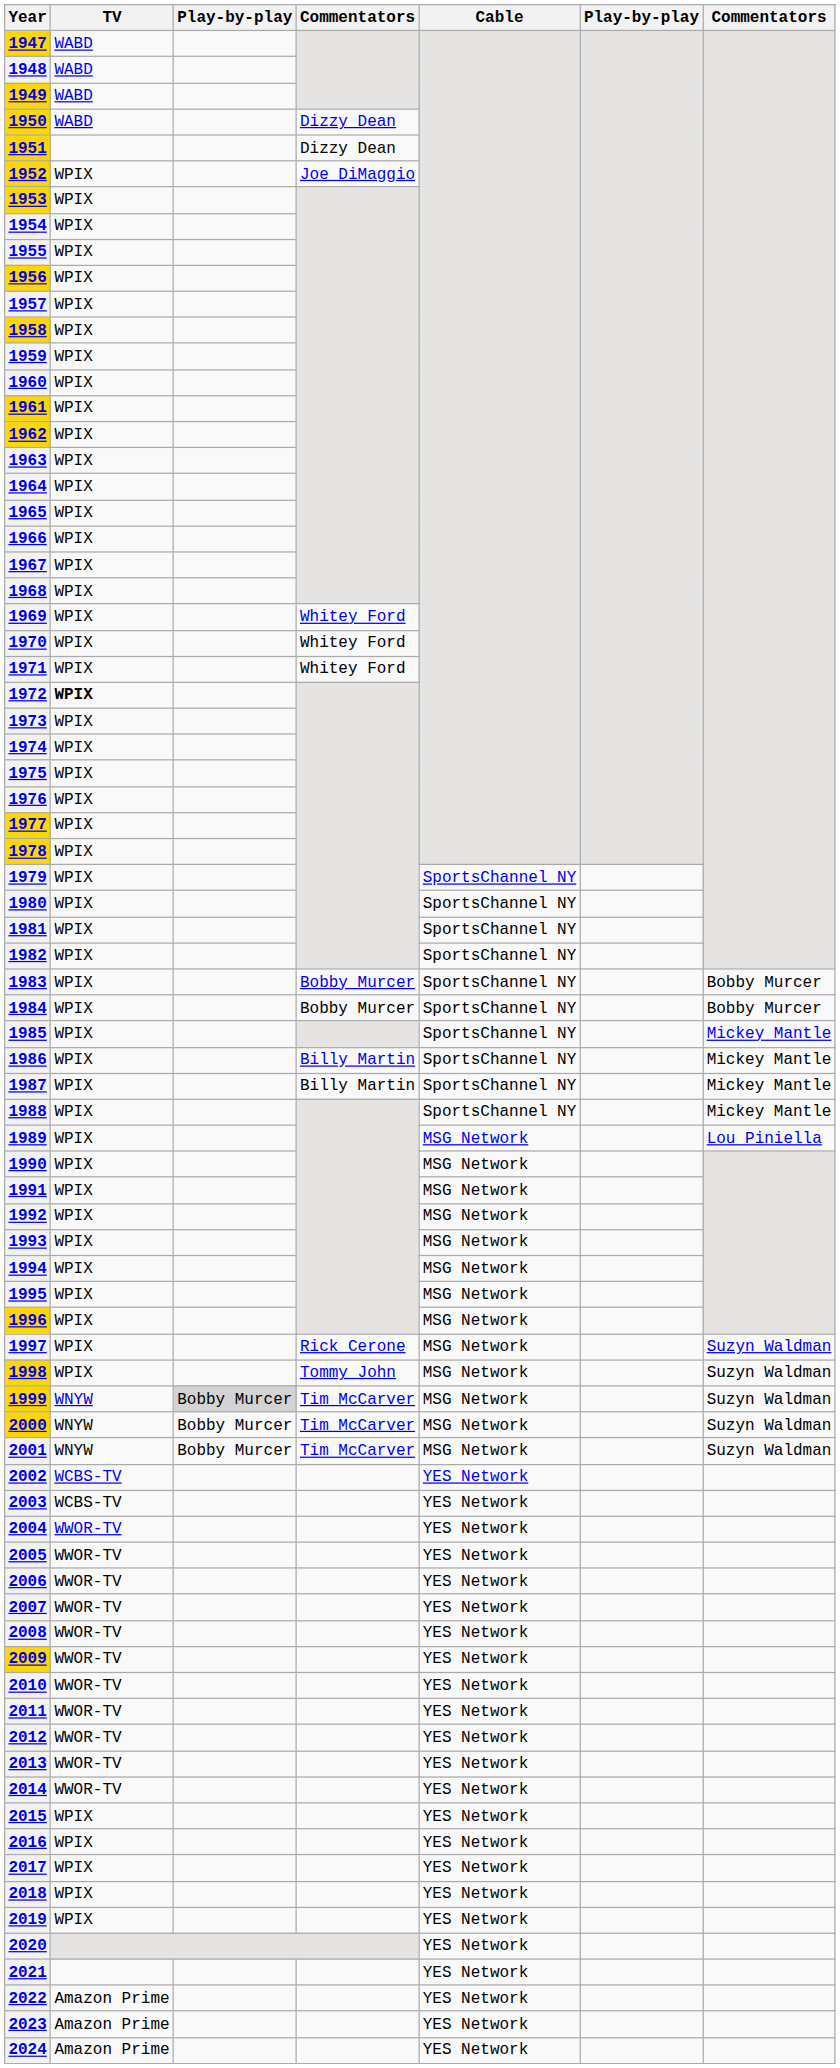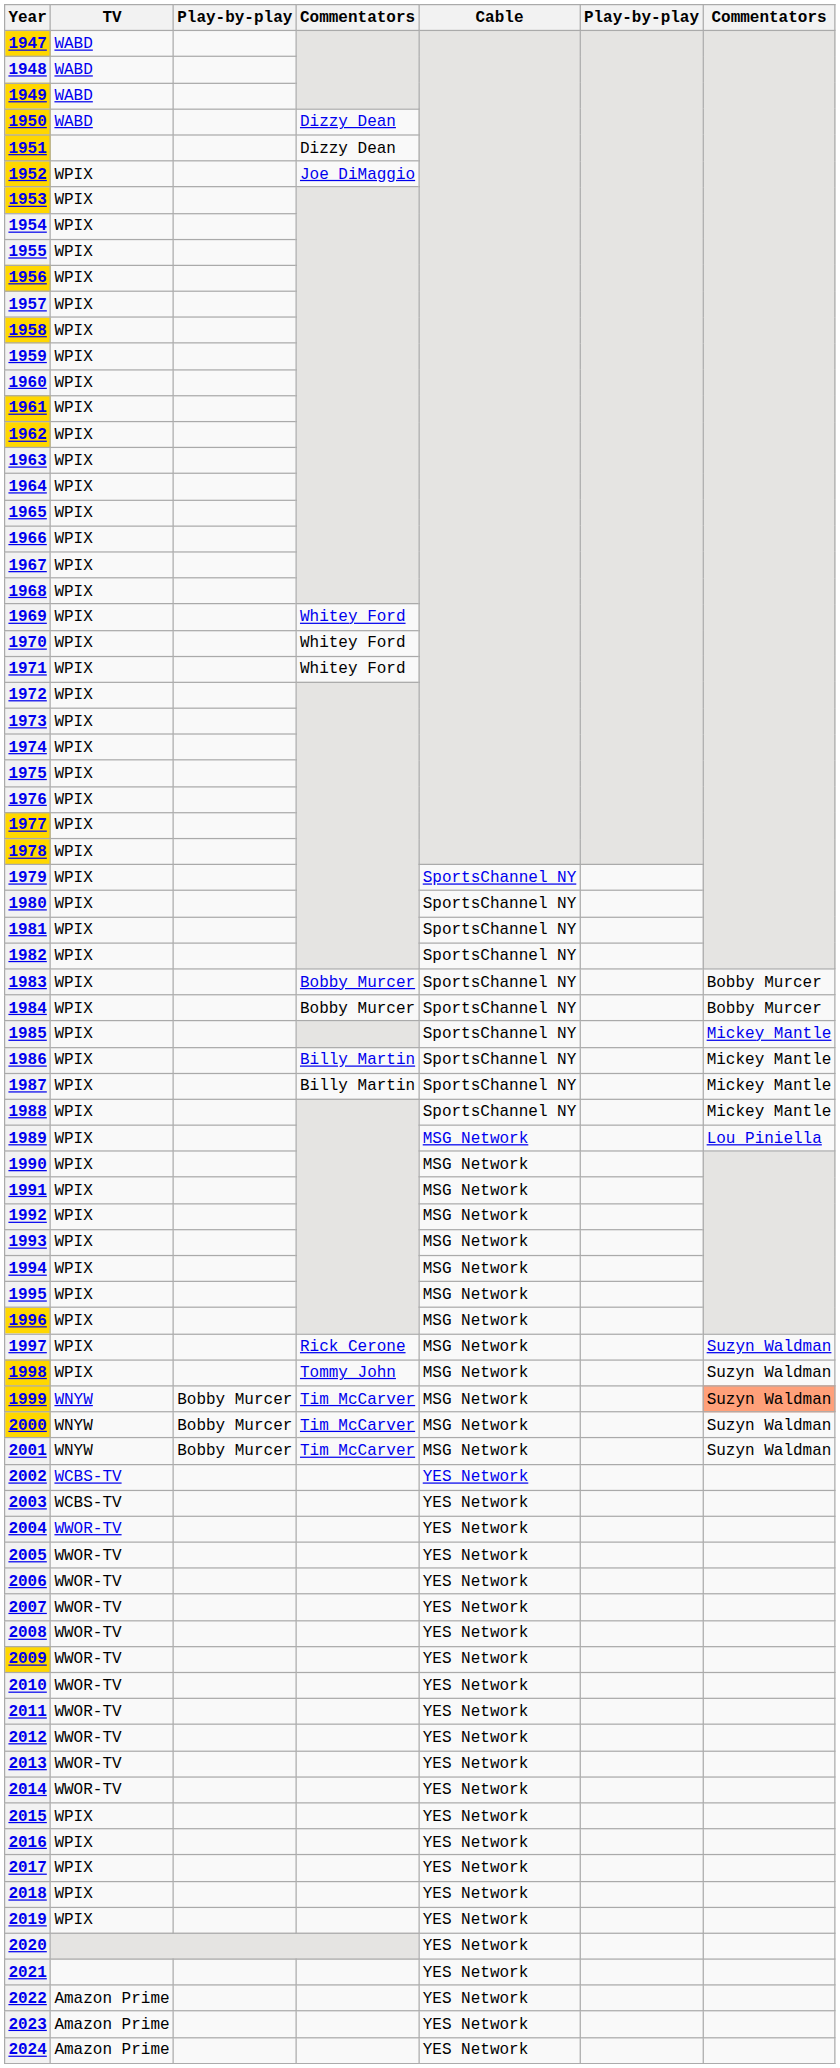(74, 695) bold -> (74, 695) normal
(235, 1399) lightgrey background -> (235, 1399) no background
(769, 1399) no background -> (769, 1399) lightsalmon background
